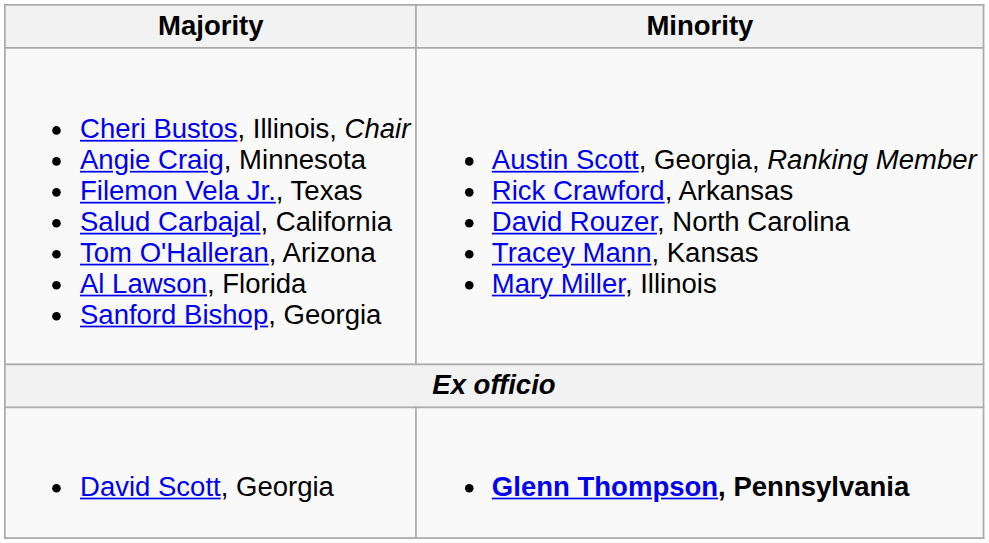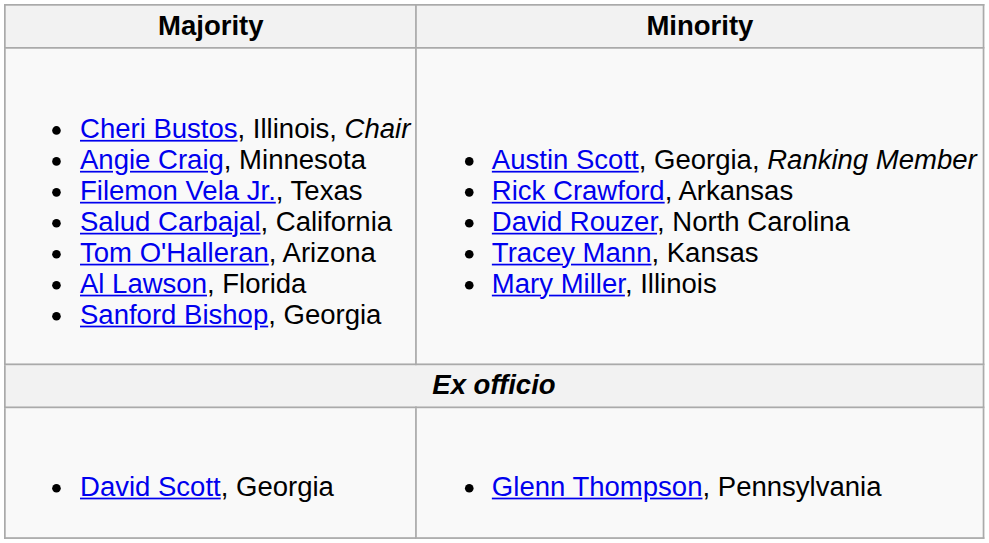(700, 488) bold -> (700, 488) normal
